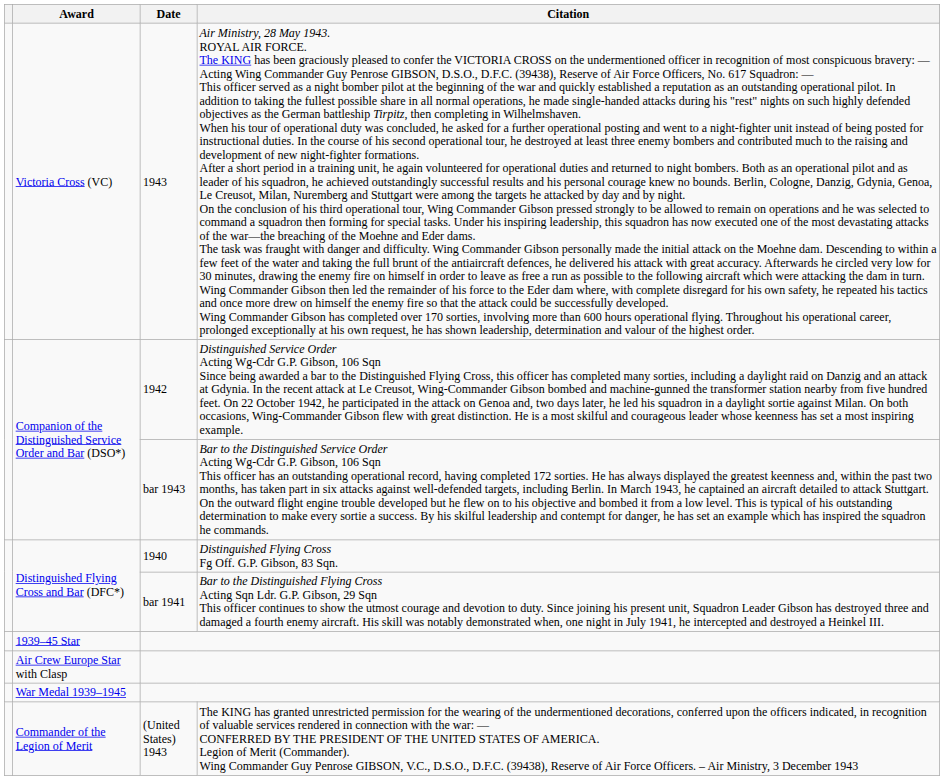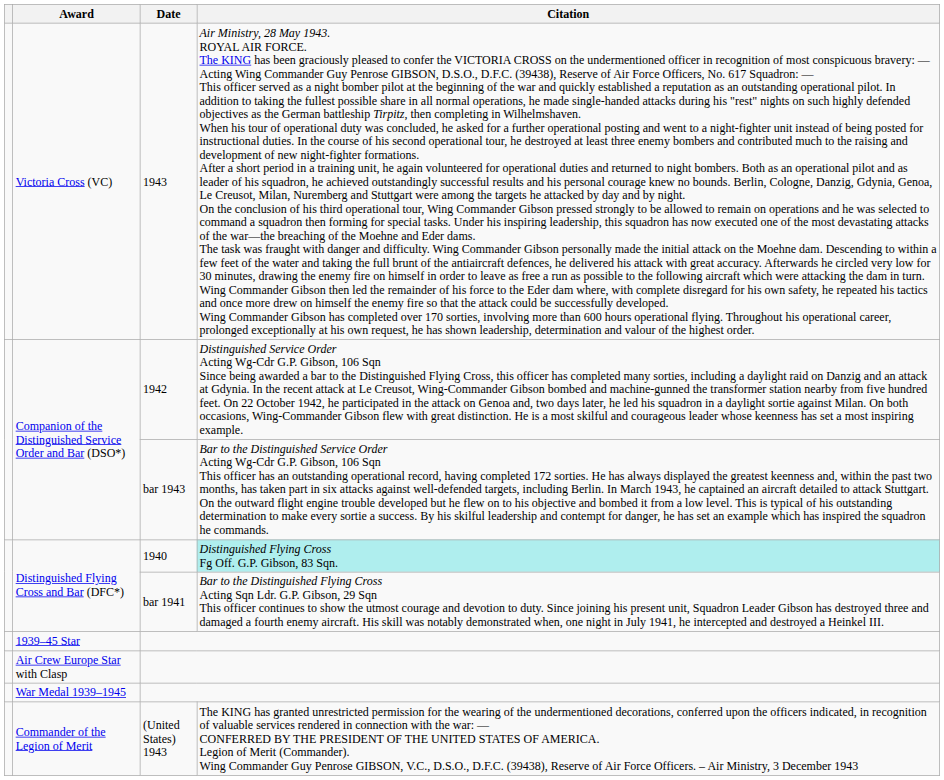(269, 555) no background -> (269, 555) paleturquoise background
